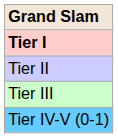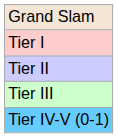(54, 17) bold -> (51, 17) normal
(27, 42) bold -> (26, 42) normal
